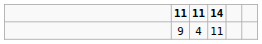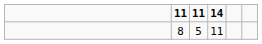(180, 31) 9 -> (180, 31) 8
(199, 31) 4 -> (199, 31) 5
